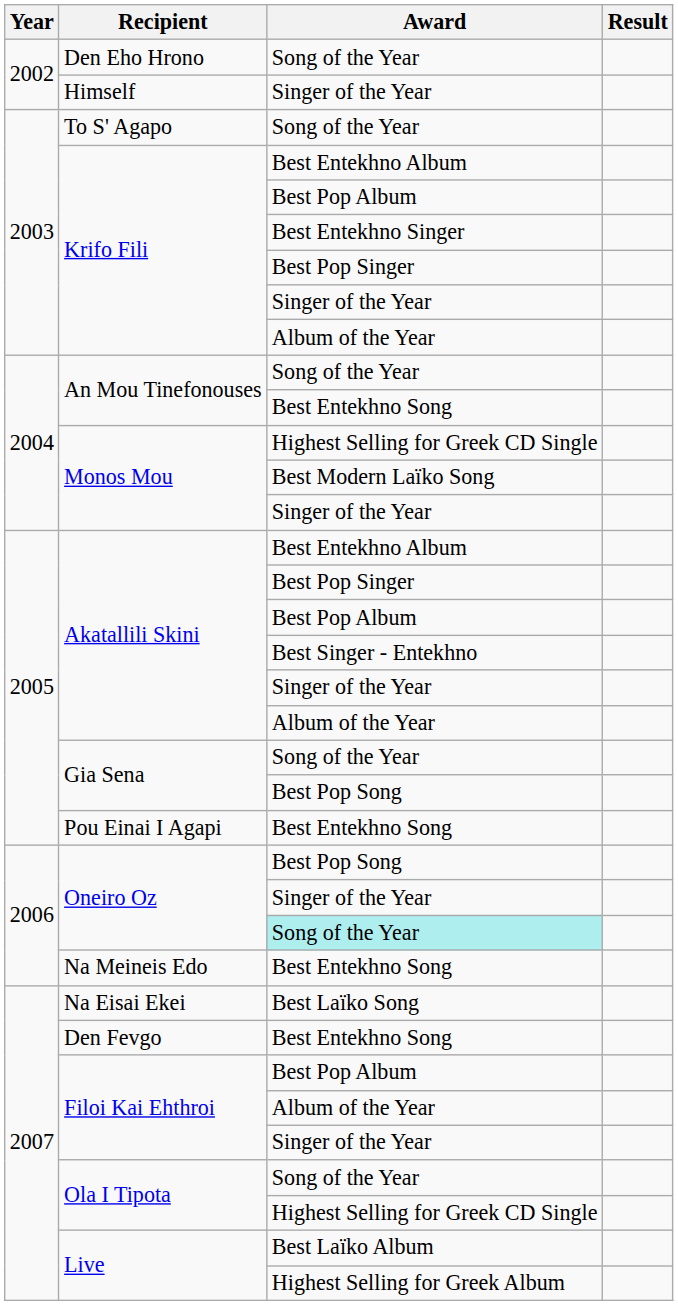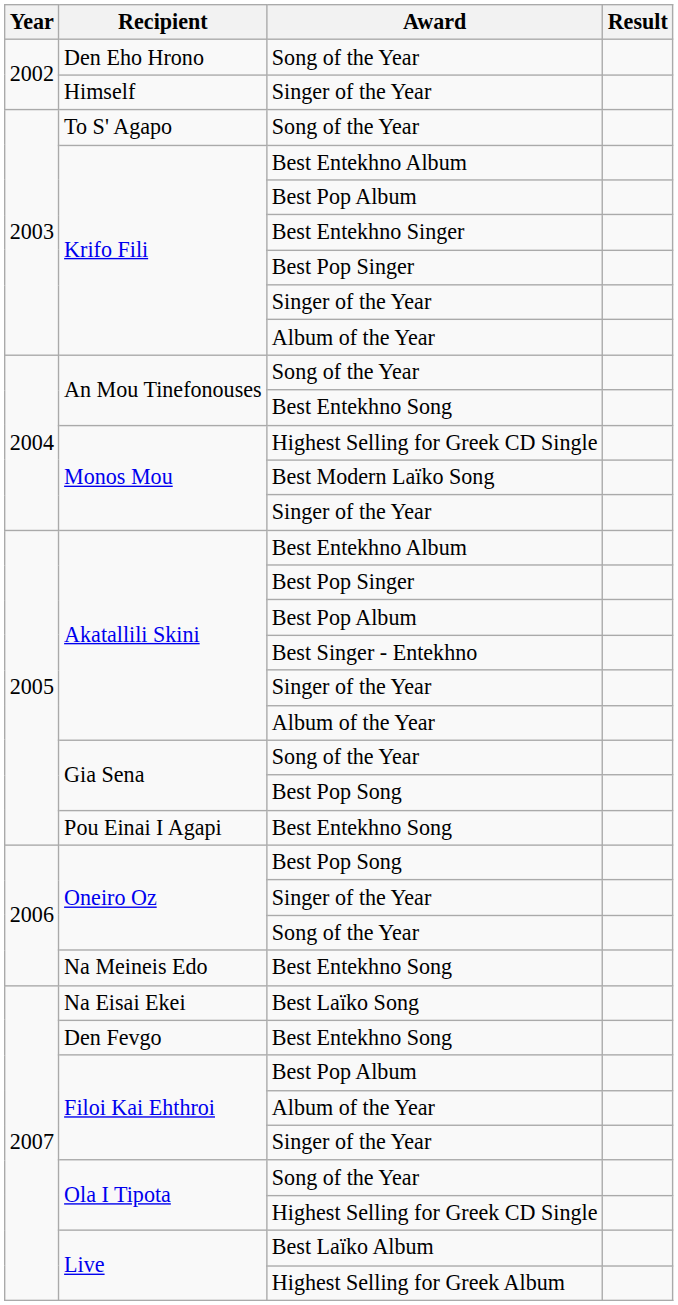(345, 932) paleturquoise background -> (345, 932) no background
